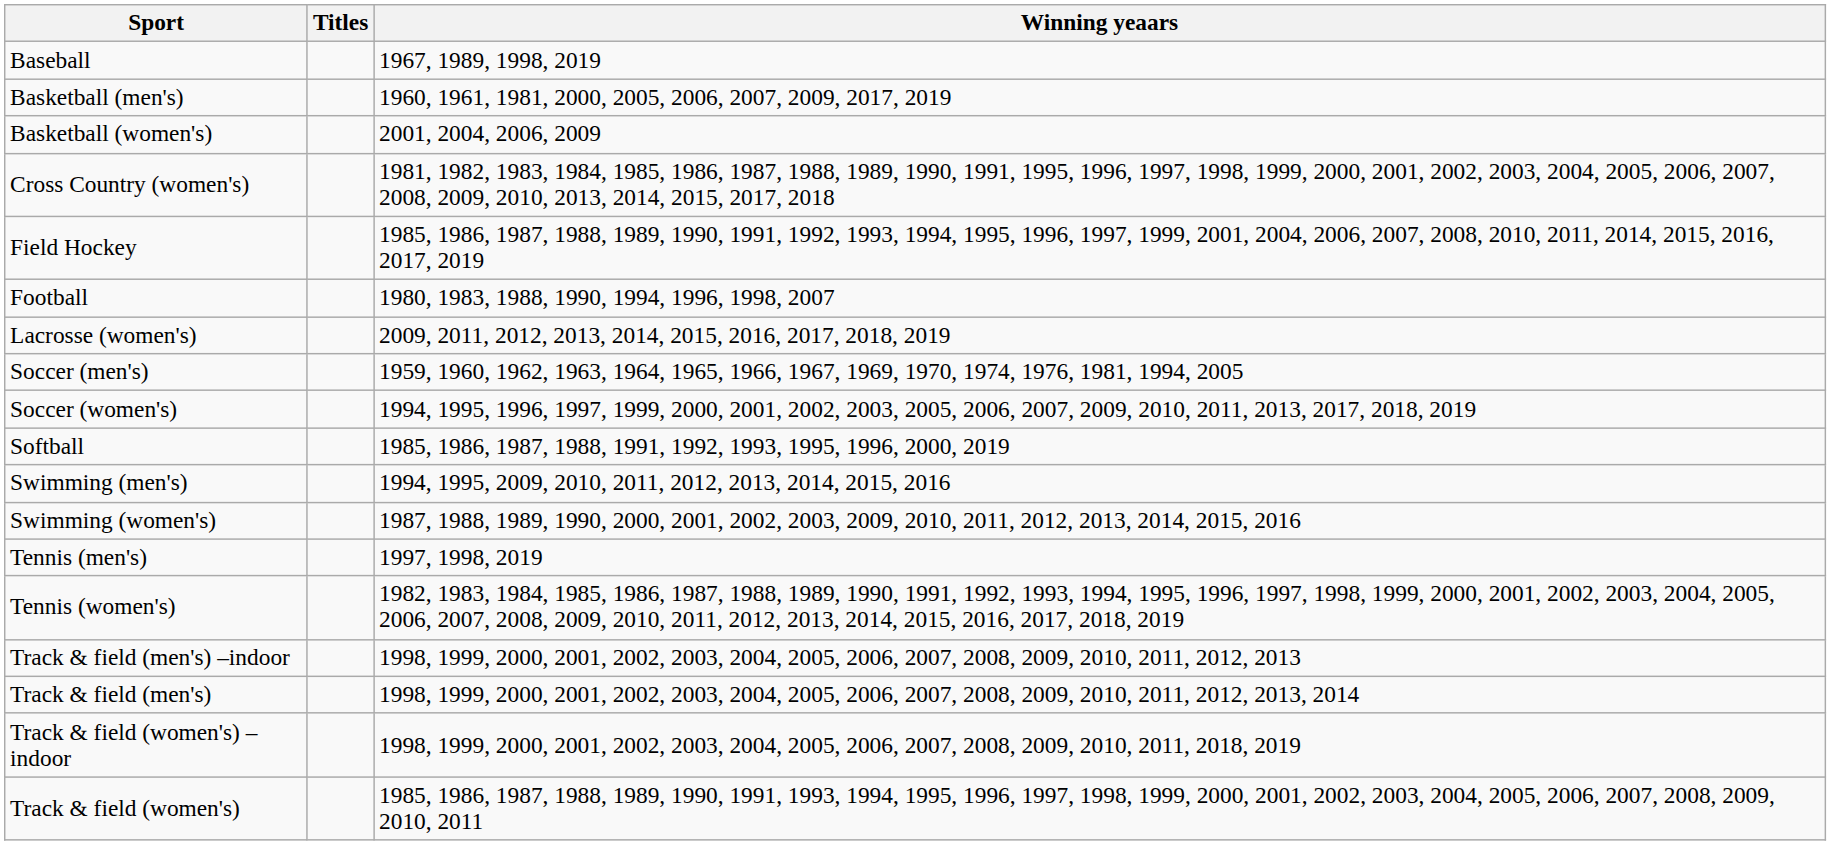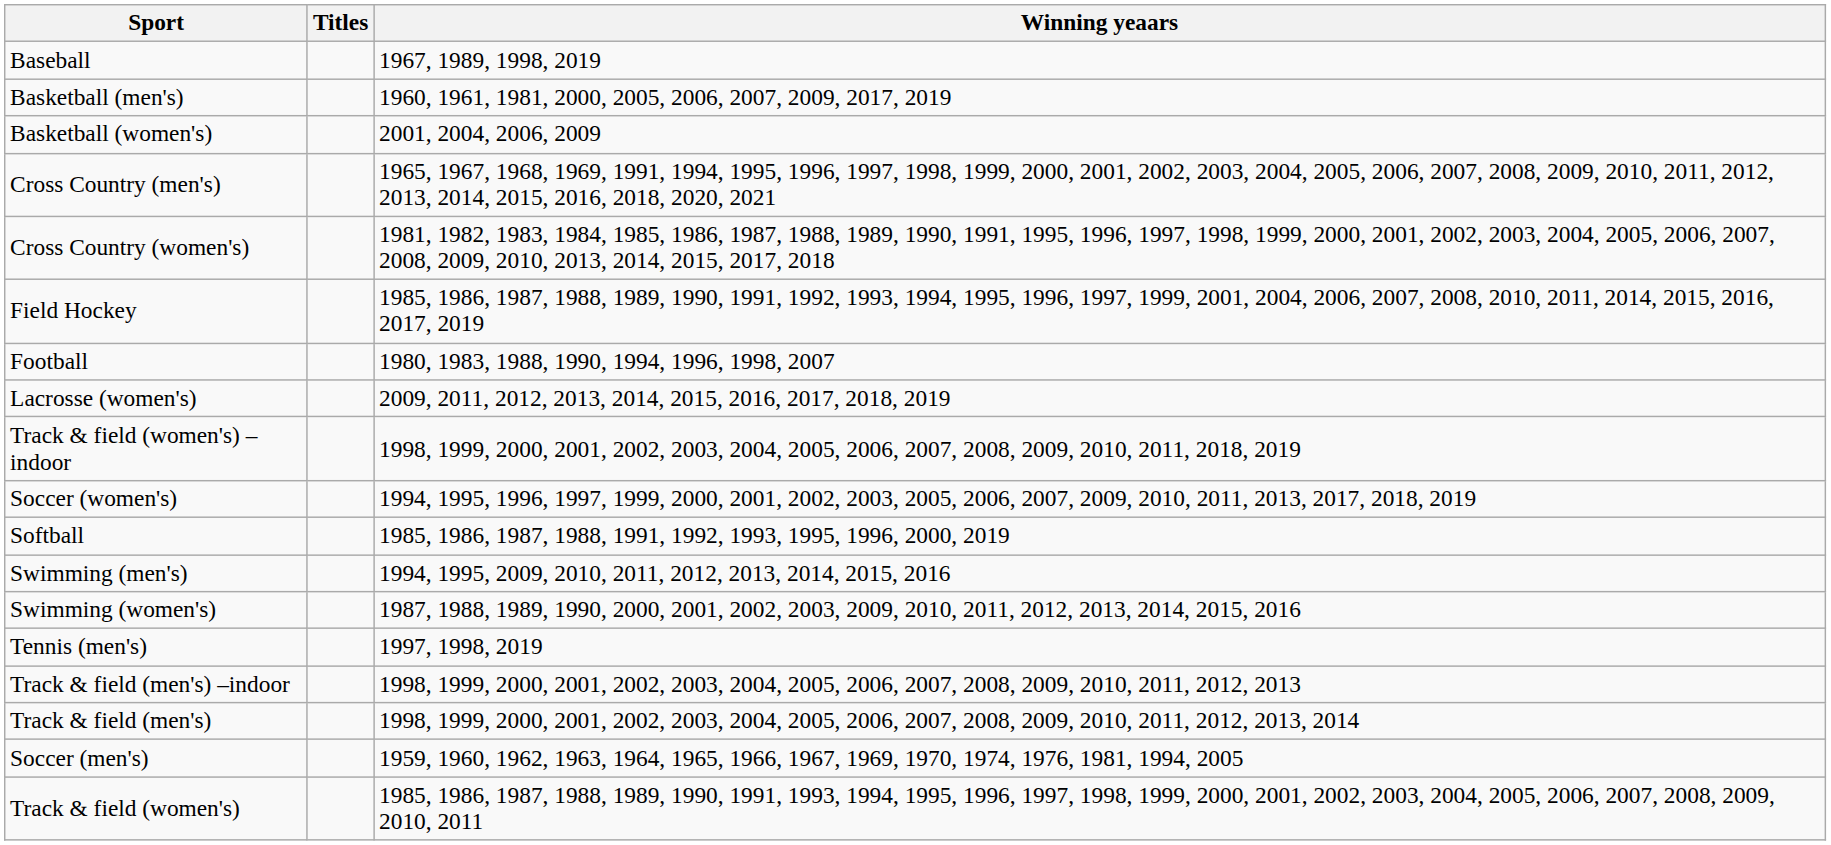+ row: (115, 184)
rows swapped: (79, 371) <-> (134, 744)
- row: (93, 607)
